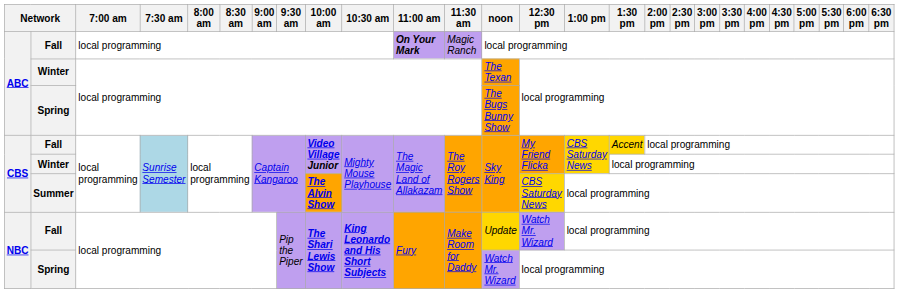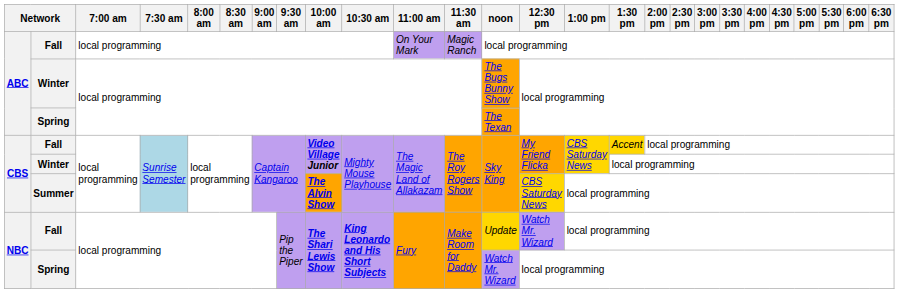(416, 45) bold -> (414, 45) normal
(498, 73) The Texan -> (499, 84) The Bugs Bunny Show
(499, 111) The Bugs Bunny Show -> (498, 122) The Texan
